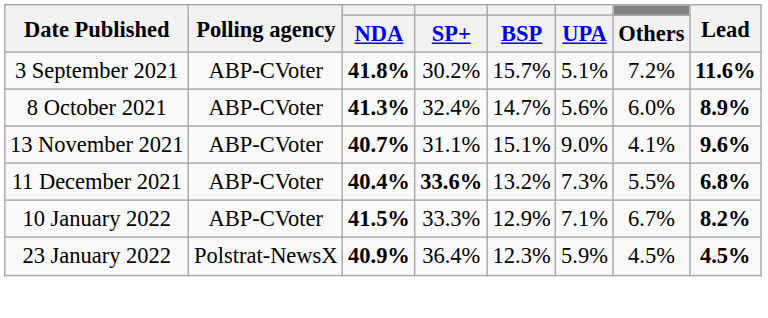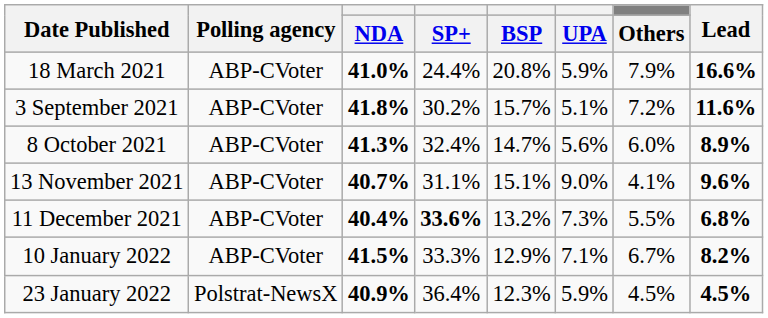+ row: (97, 70)
